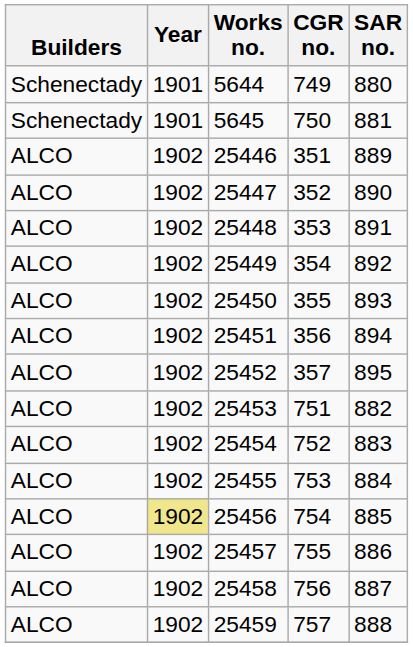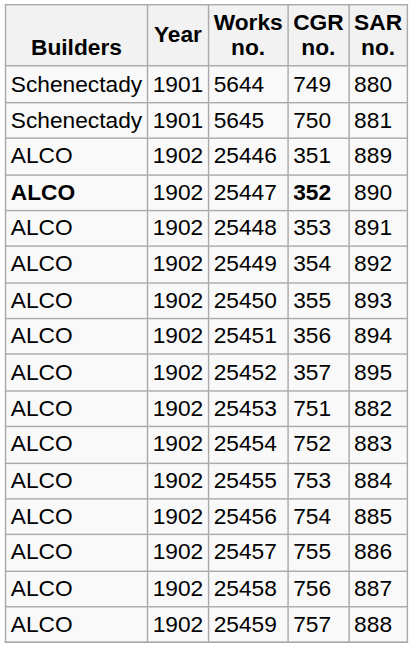(42, 192) normal -> (43, 192) bold
(312, 192) normal -> (312, 192) bold
(178, 516) khaki background -> (178, 516) no background
